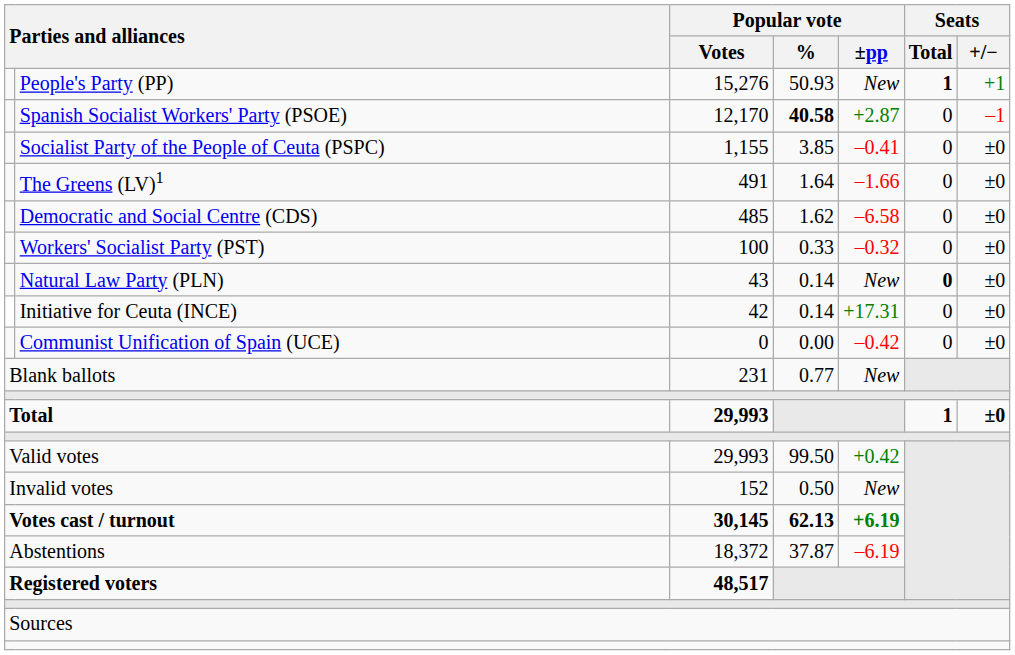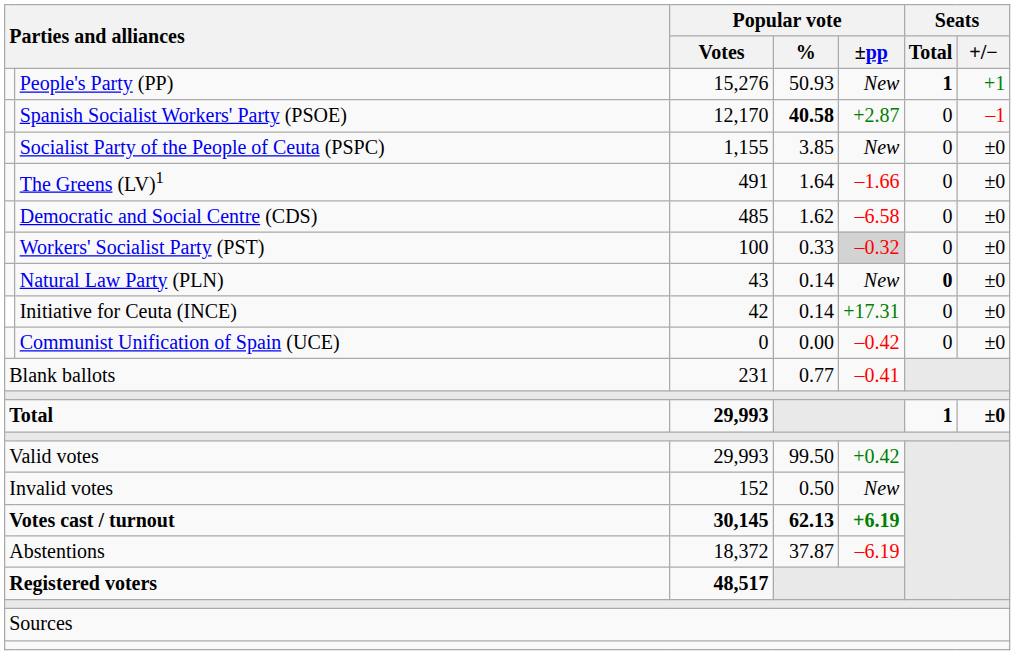(877, 147) –0.41 -> (882, 147) New
(877, 247) no background -> (877, 247) lightgrey background
(882, 374) New -> (877, 374) –0.41
